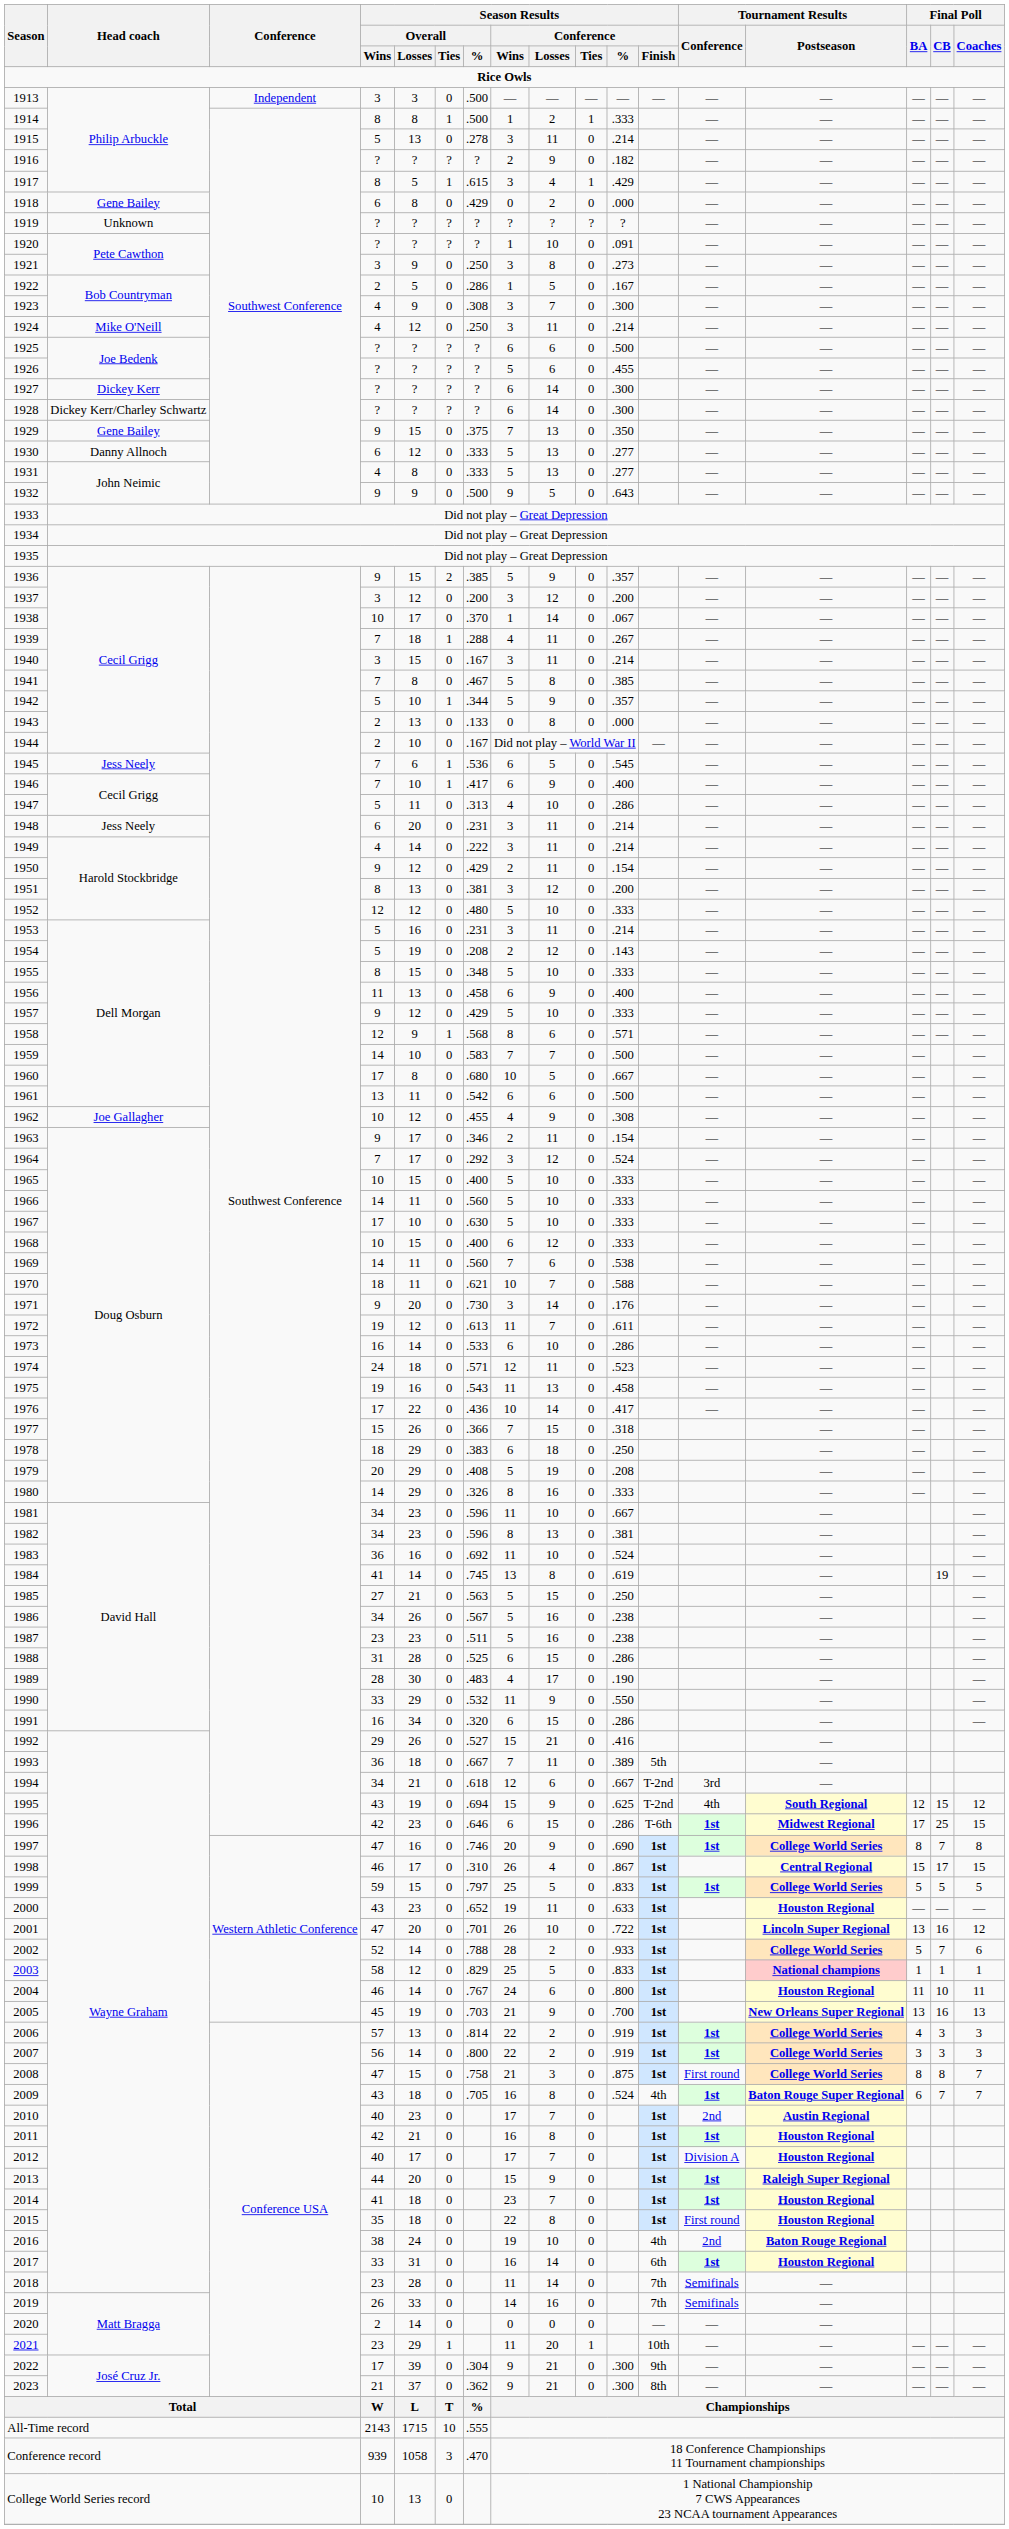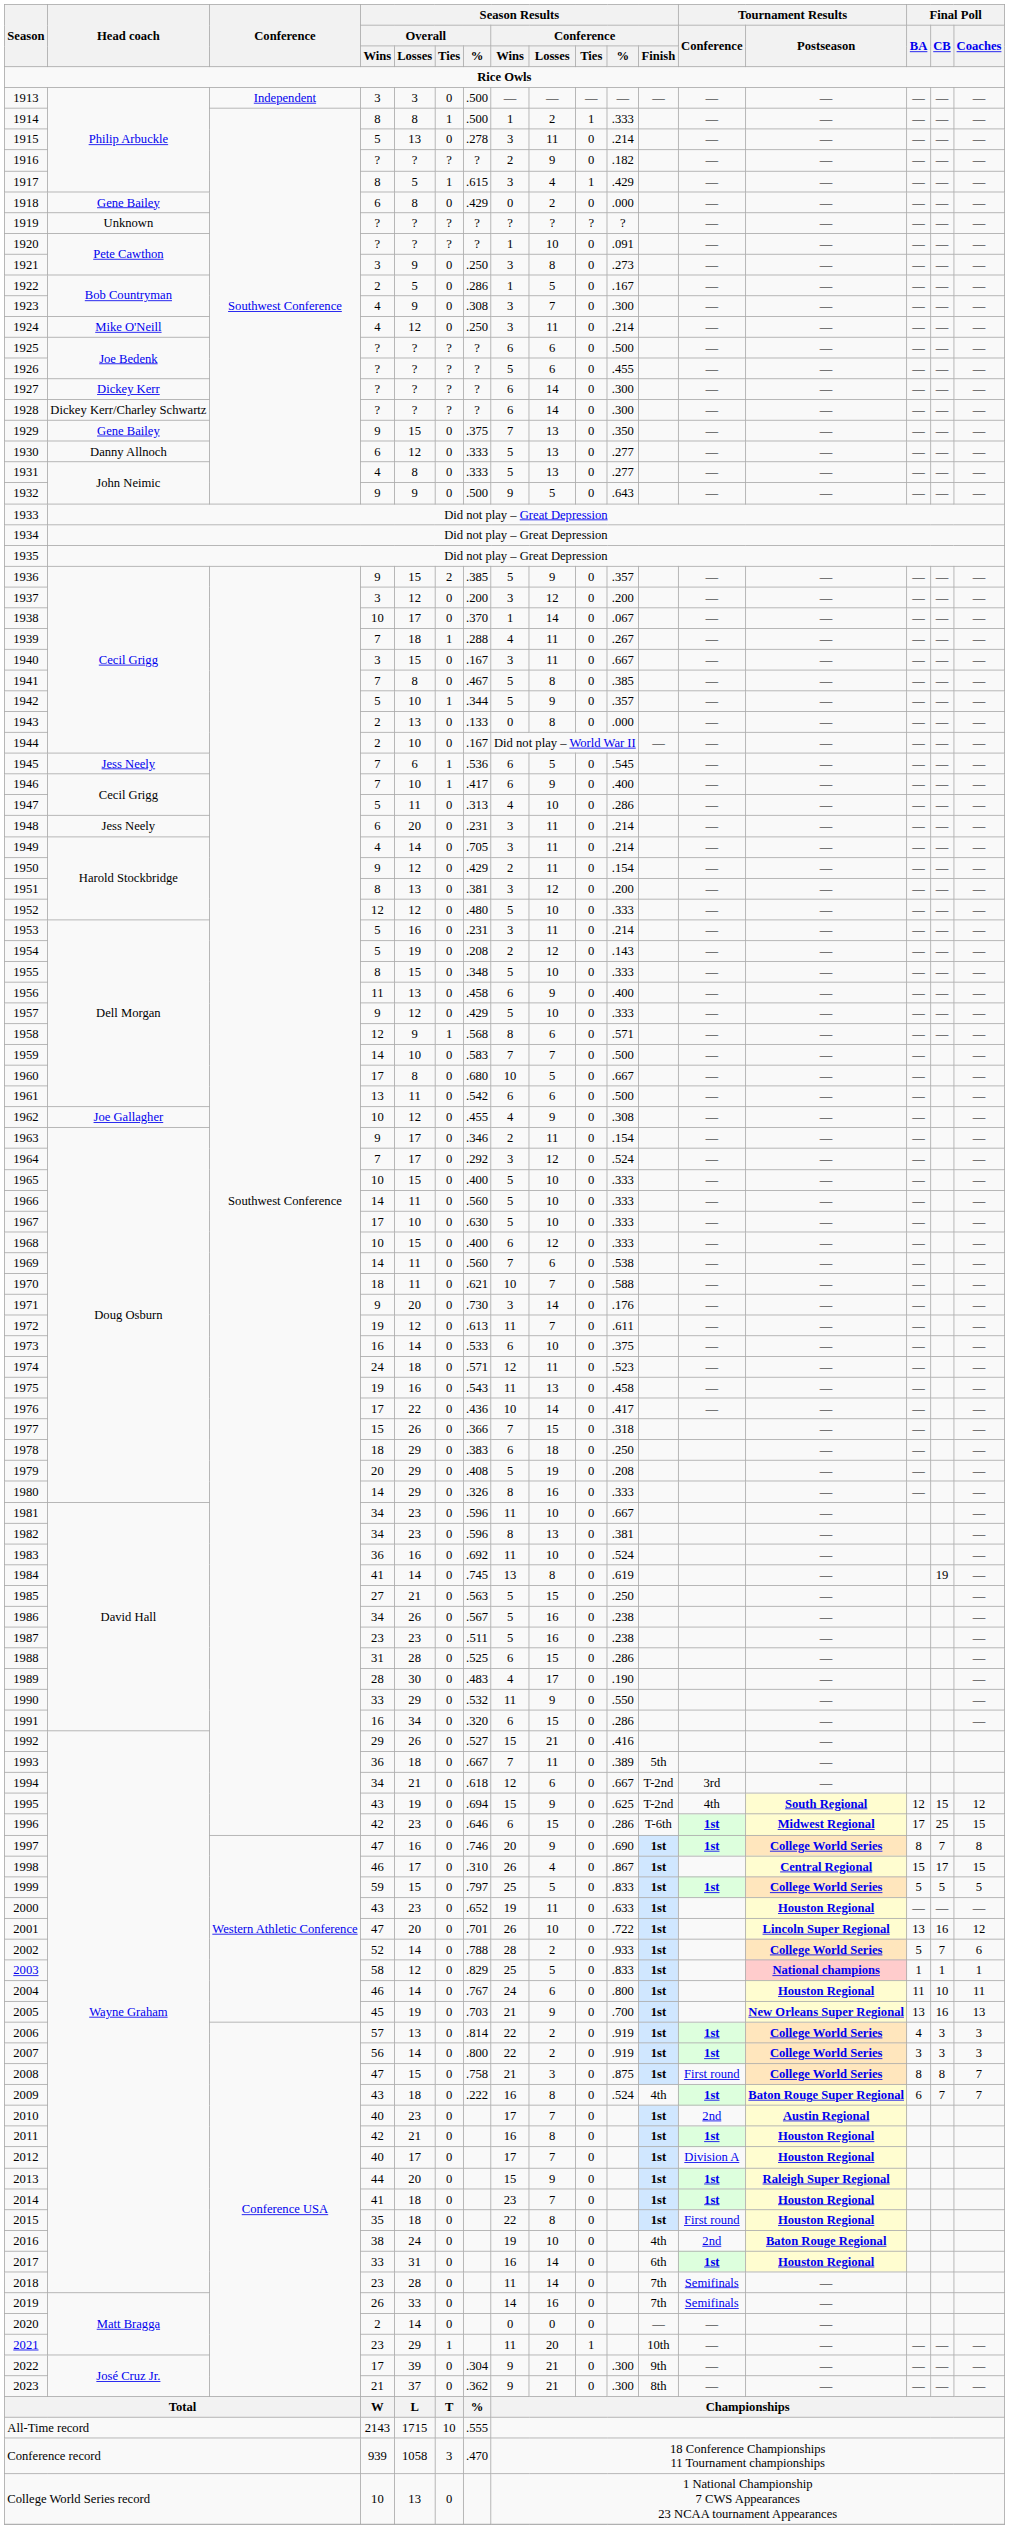(623, 659) .214 -> (623, 659) .667
(477, 847) .222 -> (477, 847) .705
(623, 1346) .286 -> (623, 1346) .375
(477, 2095) .705 -> (477, 2095) .222
